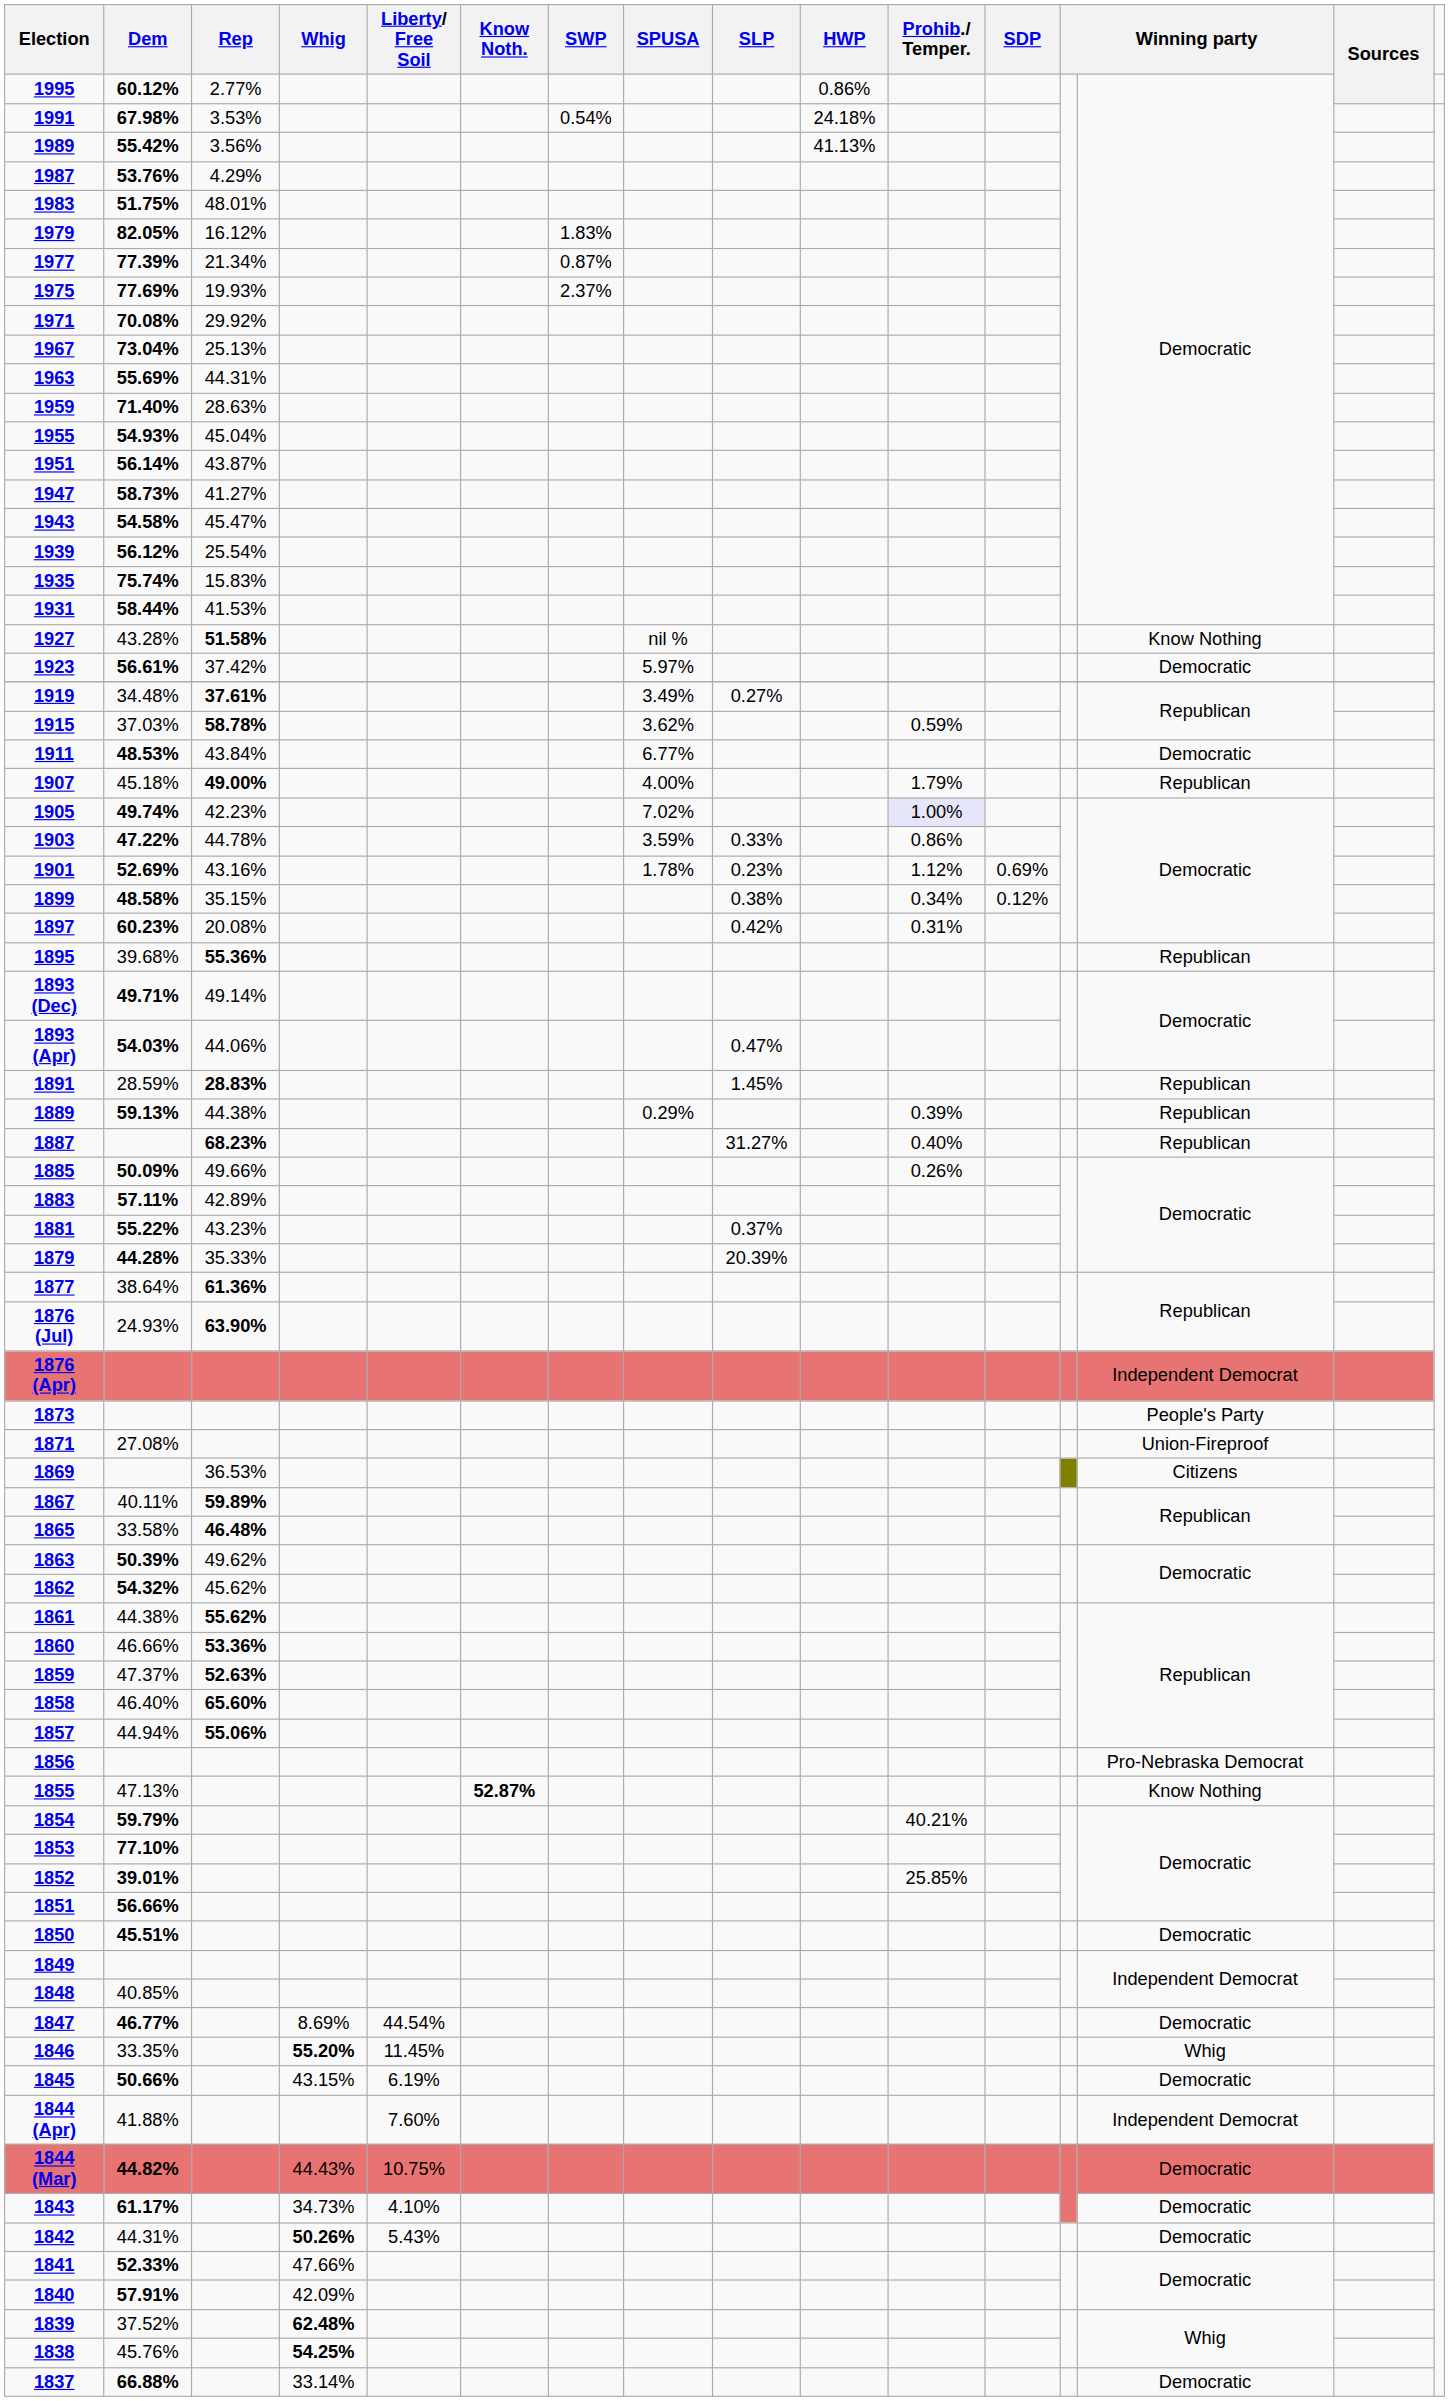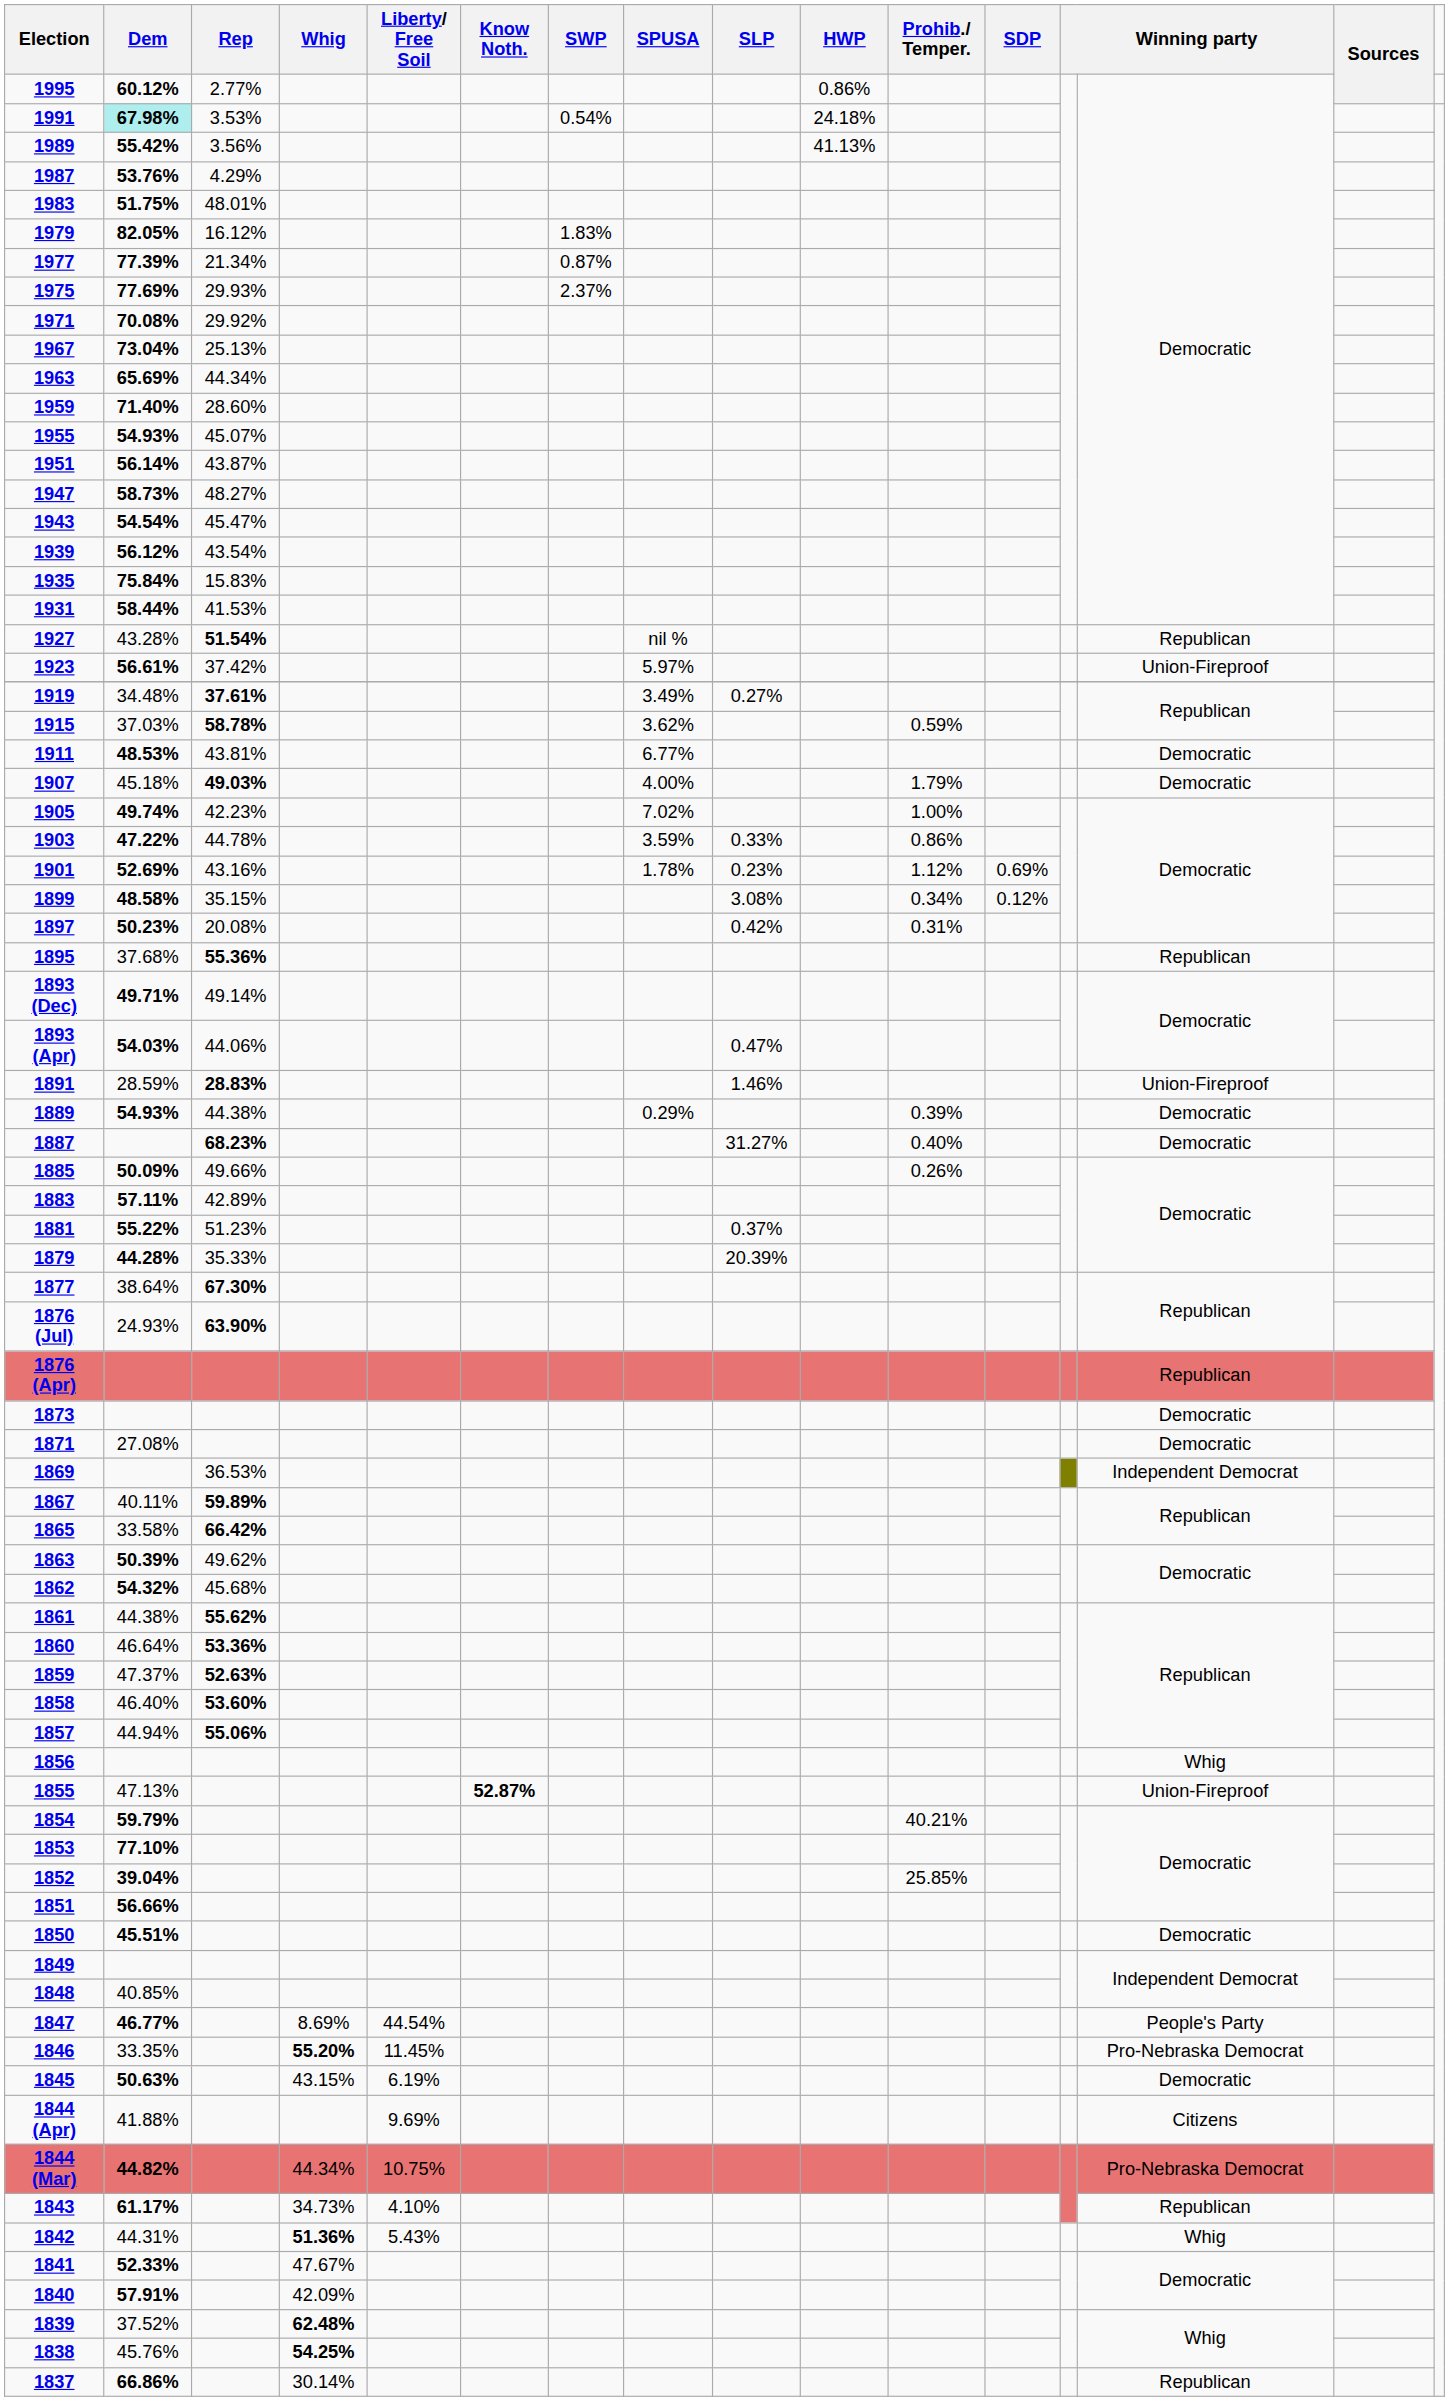(148, 117) no background -> (148, 117) paleturquoise background
(236, 291) 19.93% -> (236, 291) 29.93%
(148, 378) 55.69% -> (148, 378) 65.69%
(236, 378) 44.31% -> (236, 378) 44.34%
(236, 407) 28.63% -> (236, 407) 28.60%
(236, 436) 45.04% -> (236, 436) 45.07%
(236, 493) 41.27% -> (236, 493) 48.27%
(148, 522) 54.58% -> (148, 522) 54.54%
(236, 551) 25.54% -> (236, 551) 43.54%
(148, 580) 75.74% -> (148, 580) 75.84%
(236, 638) 51.58% -> (236, 638) 51.54%
(1205, 638) Know Nothing -> (1205, 638) Republican
(1205, 667) Democratic -> (1205, 667) Union-Fireproof
(236, 754) 43.84% -> (236, 754) 43.81%
(236, 783) 49.00% -> (236, 783) 49.03%
(1205, 783) Republican -> (1205, 783) Democratic
(937, 812) lavender background -> (937, 812) no background
(757, 898) 0.38% -> (757, 898) 3.08%
(148, 927) 60.23% -> (148, 927) 50.23%
(148, 956) 39.68% -> (148, 956) 37.68%
(757, 1084) 1.45% -> (757, 1084) 1.46%
(1205, 1084) Republican -> (1205, 1084) Union-Fireproof
(148, 1113) 59.13% -> (148, 1113) 54.93%
(1205, 1113) Republican -> (1205, 1113) Democratic
(1205, 1142) Republican -> (1205, 1142) Democratic
(236, 1229) 43.23% -> (236, 1229) 51.23%
(236, 1287) 61.36% -> (236, 1287) 67.30%
(1205, 1375) Independent Democrat -> (1205, 1375) Republican
(1205, 1414) People's Party -> (1205, 1414) Democratic
(1205, 1443) Union-Fireproof -> (1205, 1443) Democratic
(1205, 1472) Citizens -> (1205, 1472) Independent Democrat
(236, 1530) 46.48% -> (236, 1530) 66.42%
(236, 1588) 45.62% -> (236, 1588) 45.68%
(148, 1646) 46.66% -> (148, 1646) 46.64%
(236, 1704) 65.60% -> (236, 1704) 53.60%
(1205, 1762) Pro-Nebraska Democrat -> (1205, 1762) Whig
(1205, 1790) Know Nothing -> (1205, 1790) Union-Fireproof
(148, 1877) 39.01% -> (148, 1877) 39.04%
(1205, 2022) Democratic -> (1205, 2022) People's Party
(1205, 2051) Whig -> (1205, 2051) Pro-Nebraska Democrat
(148, 2080) 50.66% -> (148, 2080) 50.63%
(414, 2119) 7.60% -> (414, 2119) 9.69%
(1205, 2119) Independent Democrat -> (1205, 2119) Citizens
(324, 2168) 44.43% -> (324, 2168) 44.34%
(1205, 2168) Democratic -> (1205, 2168) Pro-Nebraska Democrat
(1205, 2208) Democratic -> (1205, 2208) Republican
(324, 2236) 50.26% -> (324, 2236) 51.36%
(1205, 2236) Democratic -> (1205, 2236) Whig
(324, 2265) 47.66% -> (324, 2265) 47.67%
(148, 2381) 66.88% -> (148, 2381) 66.86%
(324, 2381) 33.14% -> (324, 2381) 30.14%
(1205, 2381) Democratic -> (1205, 2381) Republican
